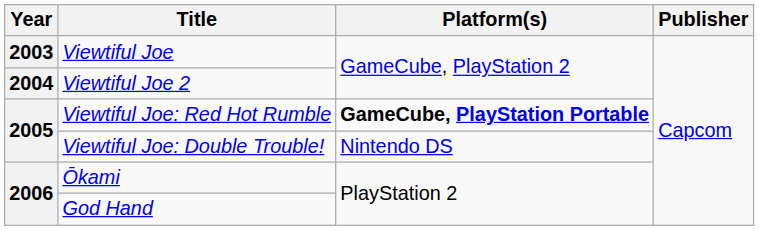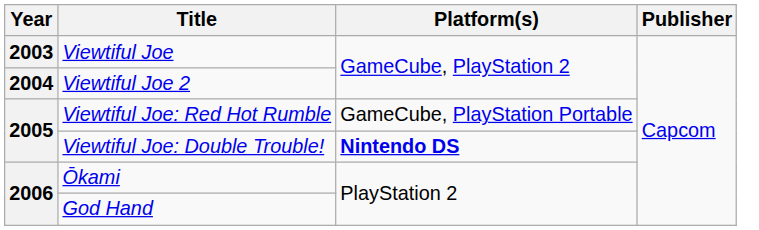(495, 114) bold -> (486, 114) normal
(397, 146) normal -> (400, 146) bold
